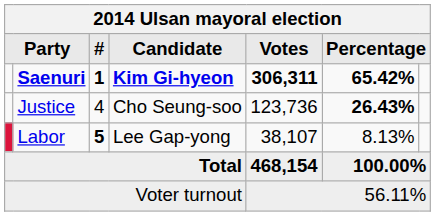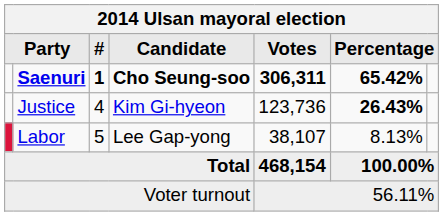(173, 78) Kim Gi-hyeon -> (181, 78) Cho Seung-soo
(177, 107) Cho Seung-soo -> (169, 107) Kim Gi-hyeon
(99, 136) bold -> (99, 136) normal
